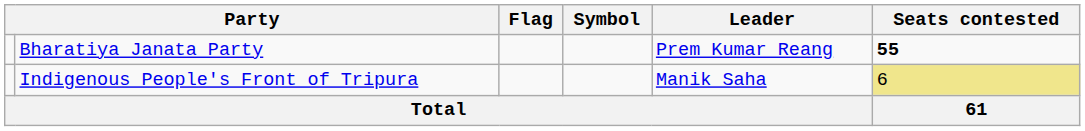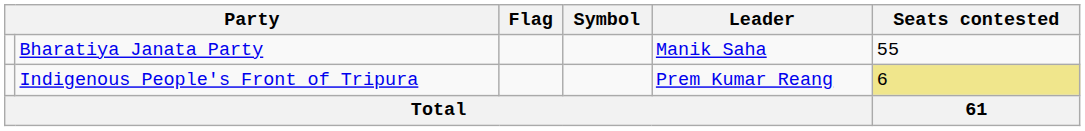(745, 50) Prem Kumar Reang -> (711, 50) Manik Saha
(888, 50) bold -> (888, 50) normal
(711, 80) Manik Saha -> (745, 80) Prem Kumar Reang
